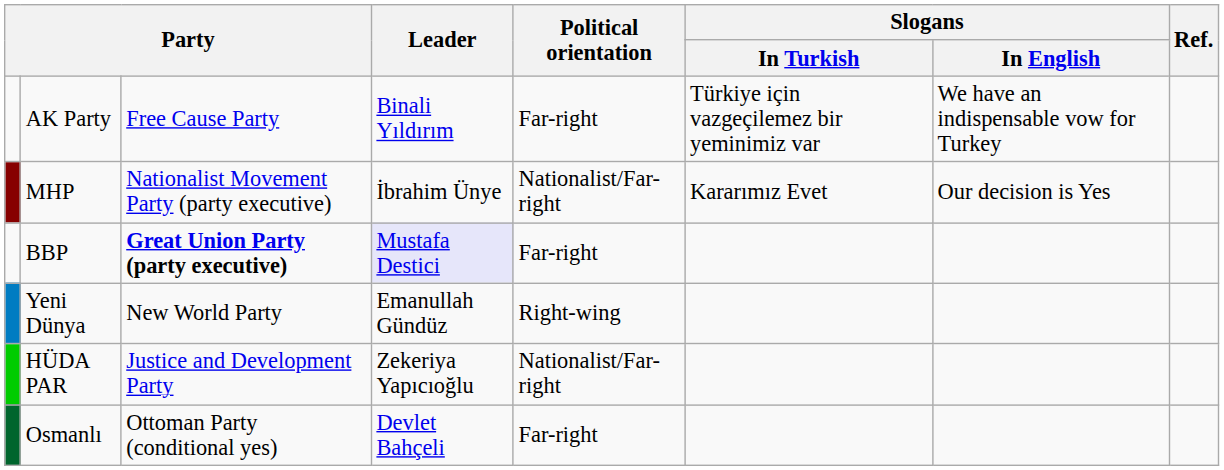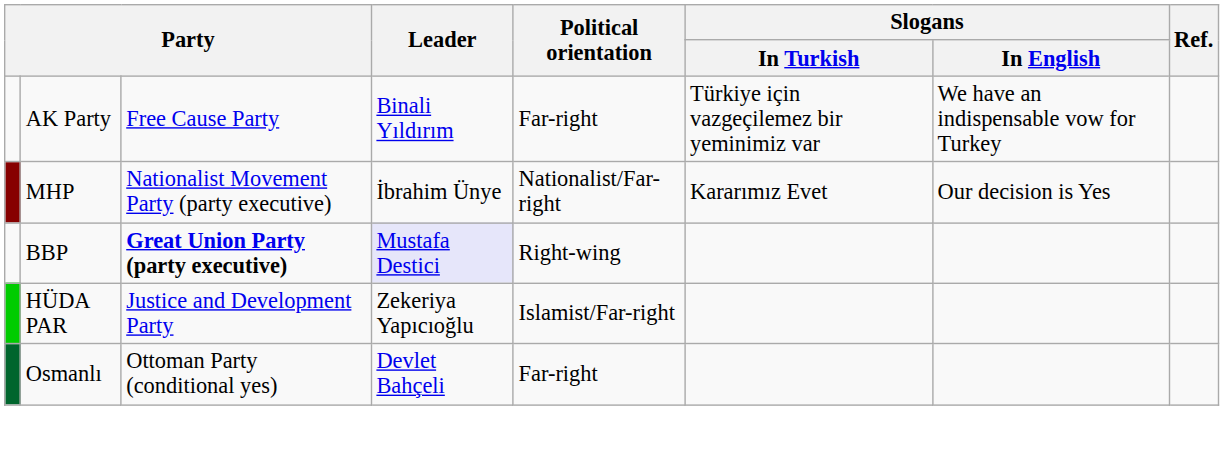(558, 252) Far-right -> (570, 252) Right-wing
- row: (56, 313)
(589, 374) Nationalist/Far-right -> (597, 313) Islamist/Far-right
